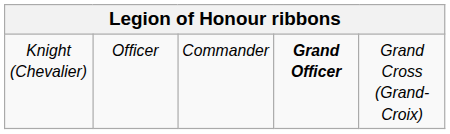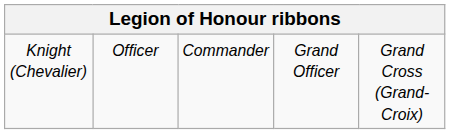(316, 60) bold -> (316, 61) normal
